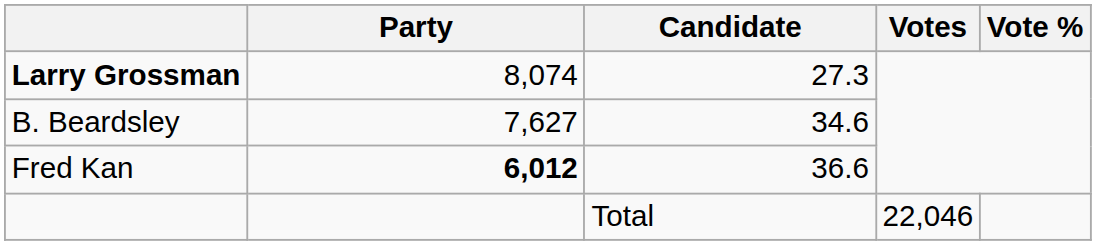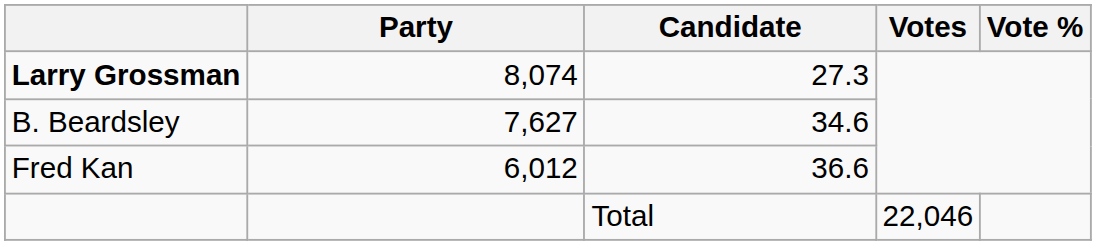(541, 168) bold -> (541, 168) normal
